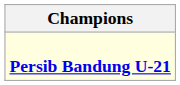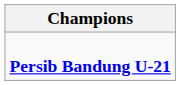(90, 66) lightyellow background -> (90, 66) no background
